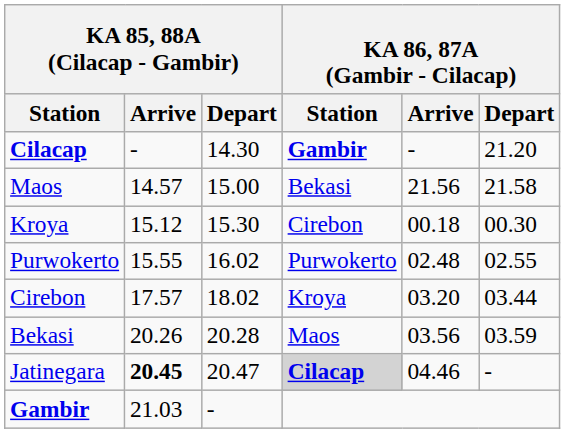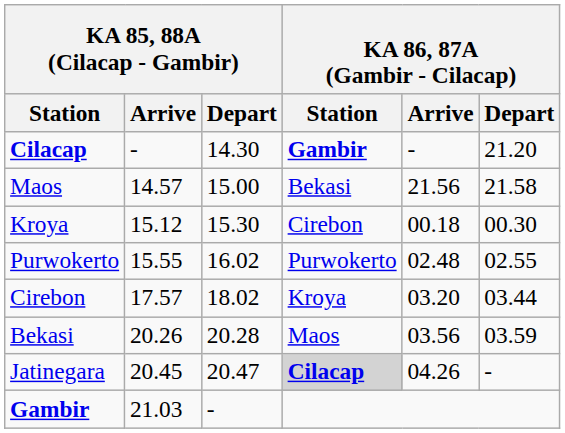(156, 371) bold -> (156, 371) normal
(434, 371) 04.46 -> (434, 371) 04.26
